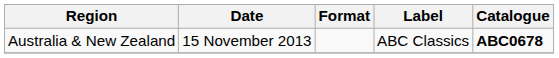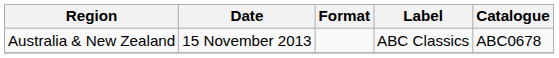(510, 40) bold -> (509, 40) normal
